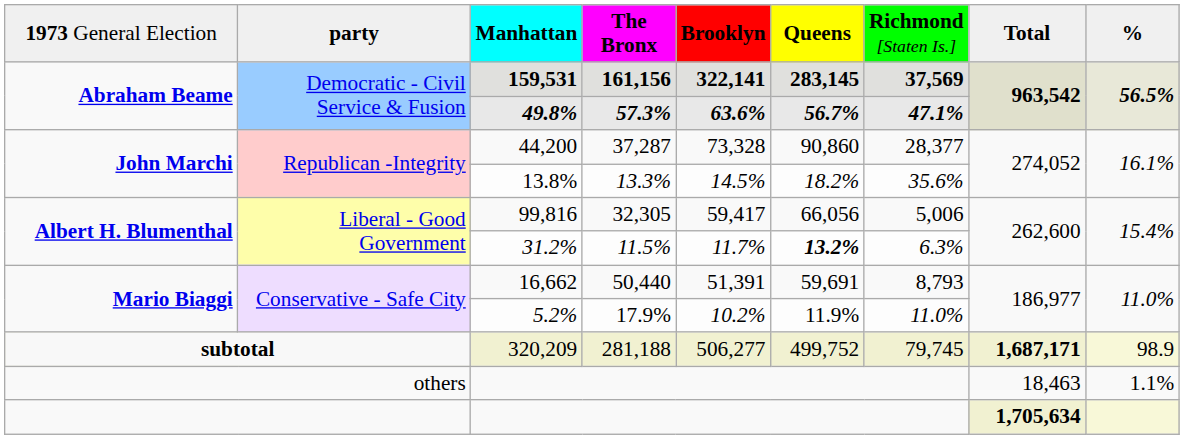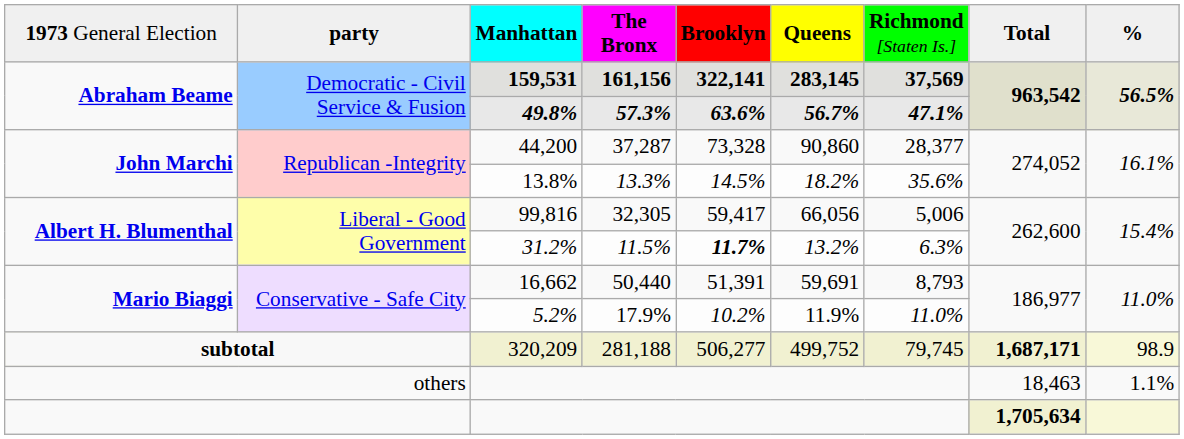(739, 247) normal -> (739, 247) bold
(832, 247) bold -> (832, 247) normal
